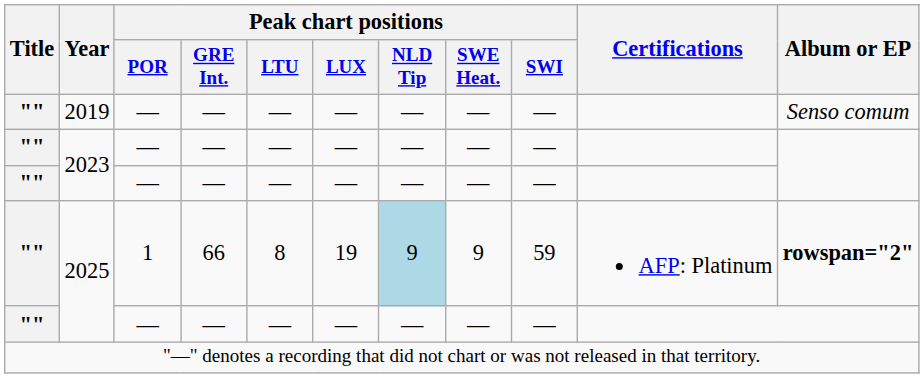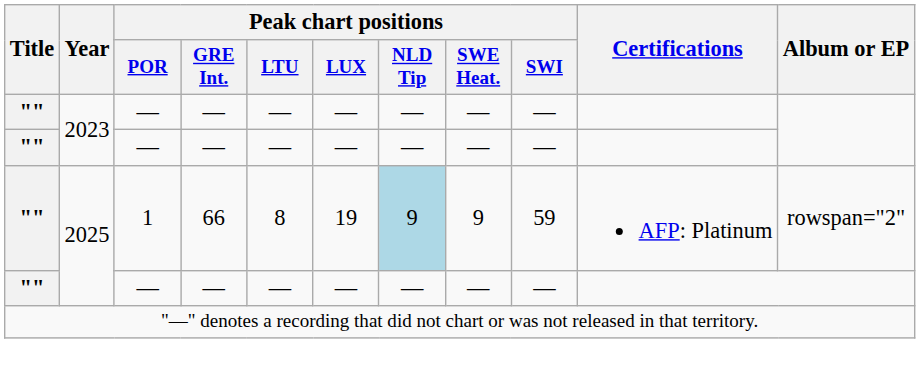- row: (87, 111)
(848, 253) bold -> (846, 217) normal
